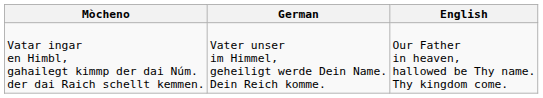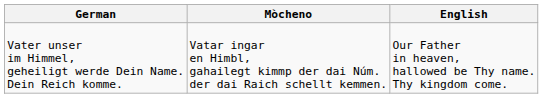columns swapped: (106, 14) <-> (299, 14)
